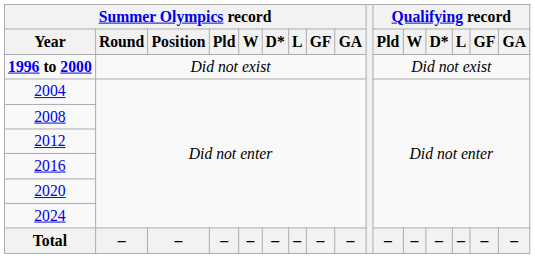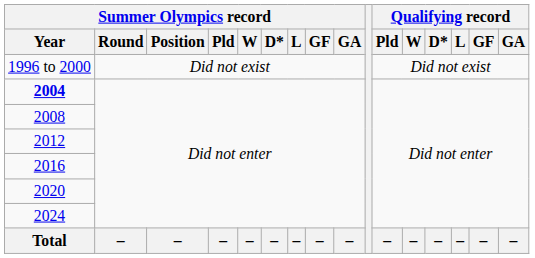(50, 66) bold -> (49, 66) normal
(50, 91) normal -> (49, 91) bold
